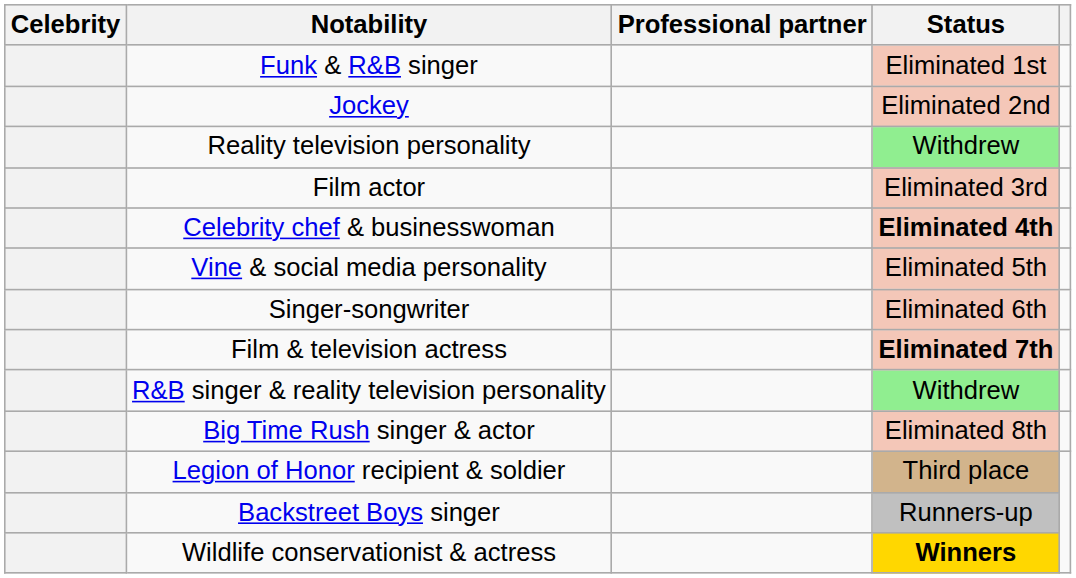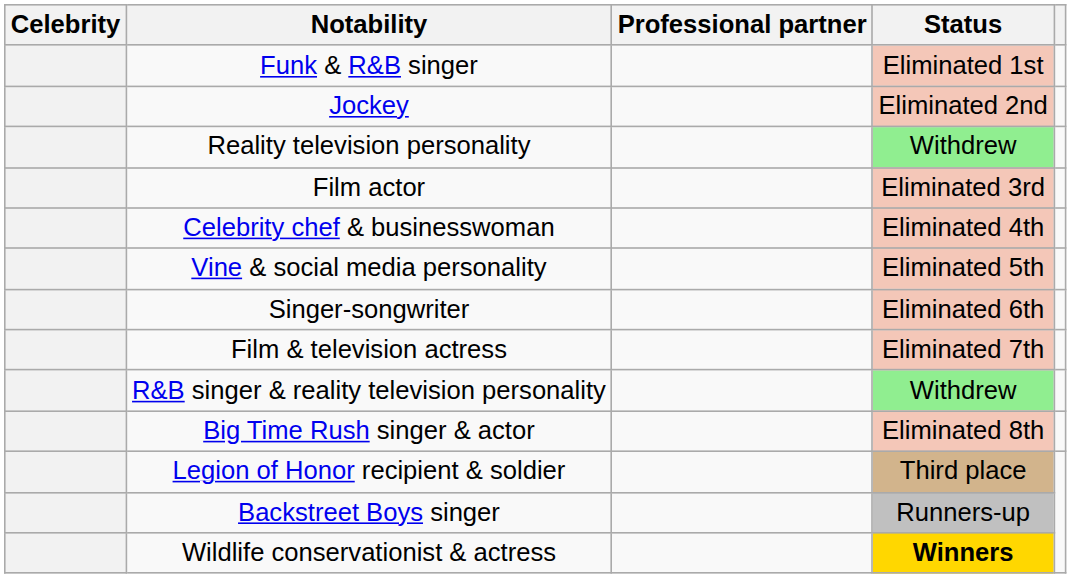(966, 227) bold -> (963, 227) normal
(966, 349) bold -> (963, 349) normal
